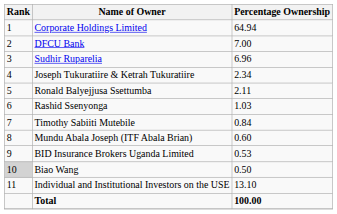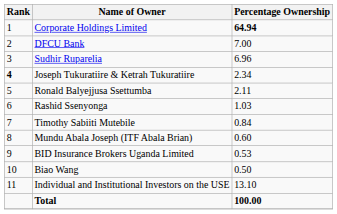(245, 28) normal -> (245, 28) bold
(9, 75) normal -> (9, 75) bold
(12, 169) lightgrey background -> (12, 169) no background
